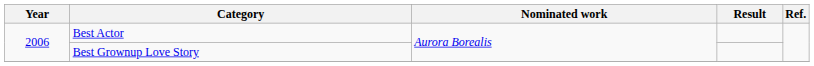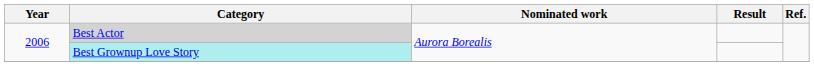(98, 33) no background -> (98, 33) lightgrey background
(136, 52) no background -> (136, 52) paleturquoise background
